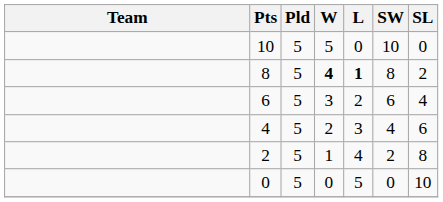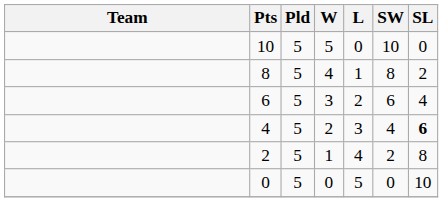(329, 73) bold -> (329, 73) normal
(358, 73) bold -> (358, 73) normal
(423, 127) normal -> (423, 127) bold
